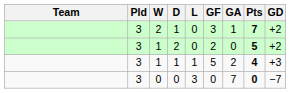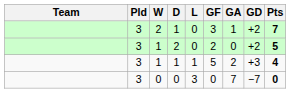columns swapped: (275, 12) <-> (254, 12)
